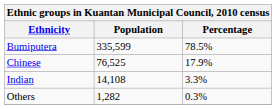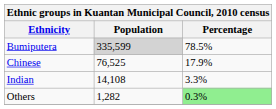(114, 46) no background -> (114, 46) lightgrey background
(196, 96) no background -> (196, 96) lightgreen background
